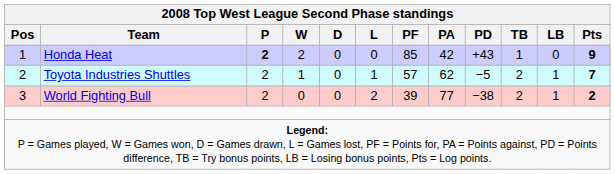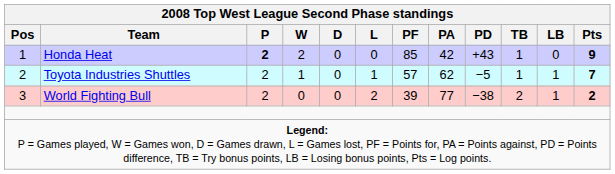(519, 75) 2 -> (519, 75) 1
